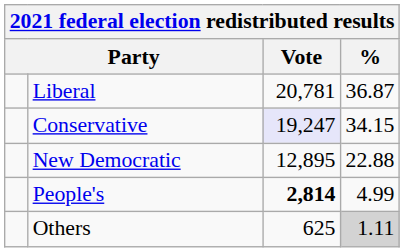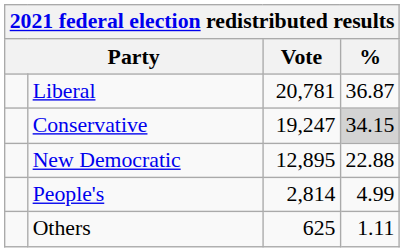(306, 125) lavender background -> (306, 125) no background
(370, 125) no background -> (370, 125) lightgrey background
(311, 194) bold -> (311, 194) normal
(376, 228) lightgrey background -> (376, 228) no background
